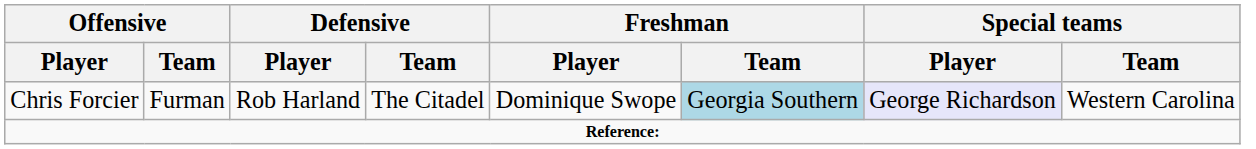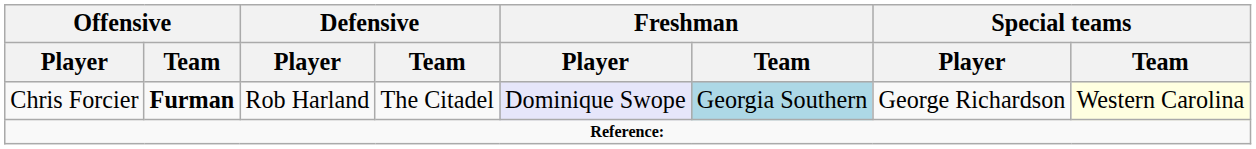(187, 100) normal -> (192, 100) bold
(586, 100) no background -> (595, 100) lavender background
(963, 100) lavender background -> (972, 100) no background
(1151, 100) no background -> (1160, 100) lightyellow background
